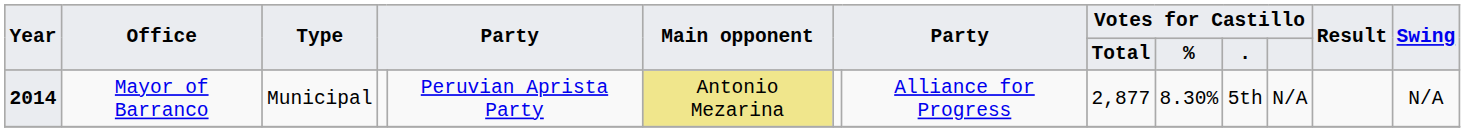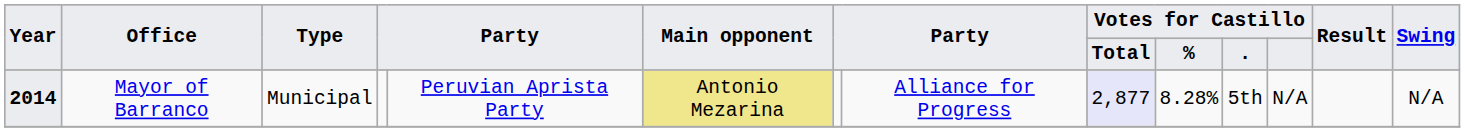(1121, 98) no background -> (1121, 98) lavender background
(1189, 98) 8.30% -> (1189, 98) 8.28%
